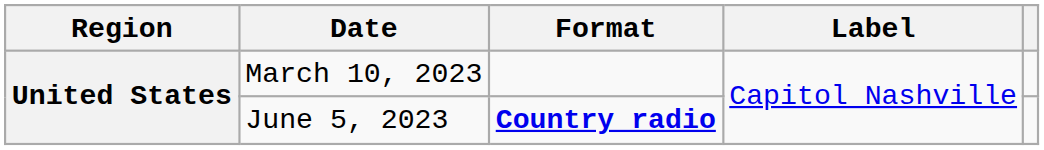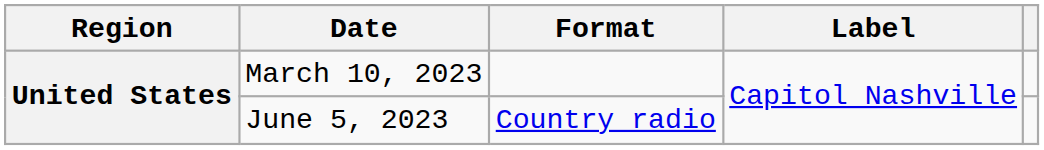(606, 120) bold -> (606, 120) normal
